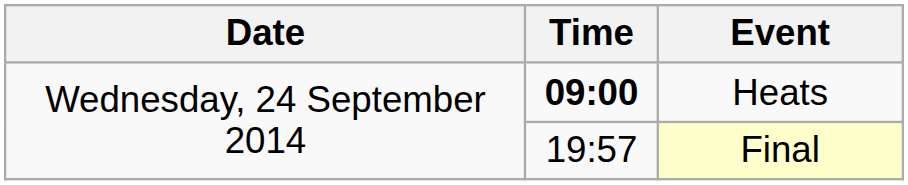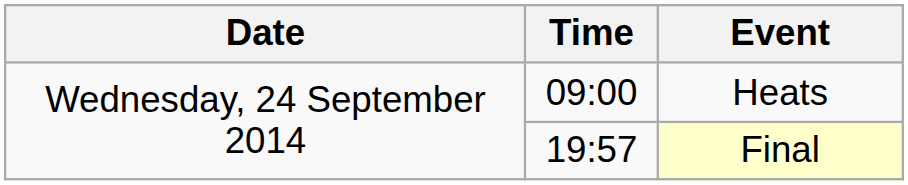(592, 91) bold -> (592, 91) normal
